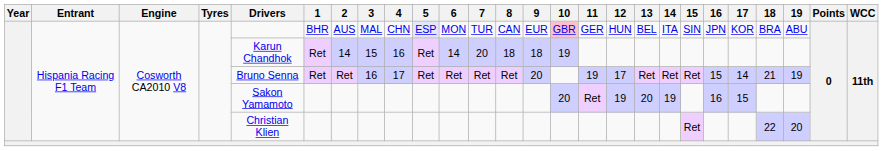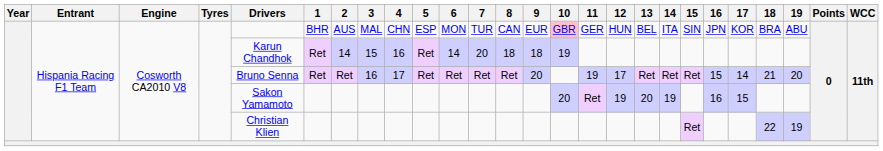(426, 30) lavender background -> (426, 30) no background
(797, 75) 19 -> (797, 75) 20
(797, 127) 20 -> (797, 127) 19
